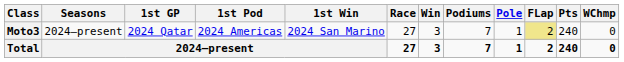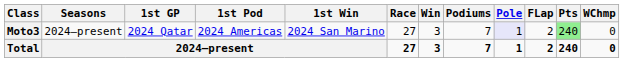(519, 31) no background -> (519, 31) lavender background
(550, 31) khaki background -> (550, 31) no background
(568, 31) no background -> (568, 31) lightgreen background
